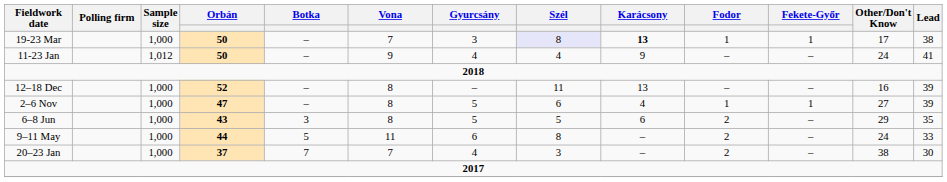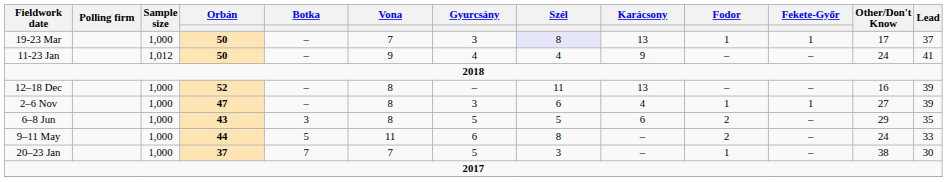(643, 39) bold -> (643, 39) normal
(928, 39) 38 -> (928, 39) 37
(474, 103) 5 -> (474, 103) 3
(474, 152) 4 -> (474, 152) 5
(727, 152) 2 -> (727, 152) 1
